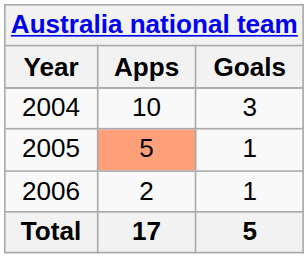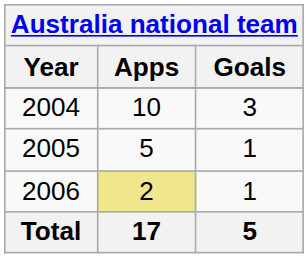(147, 149) lightsalmon background -> (147, 149) no background
(147, 190) no background -> (147, 190) khaki background
